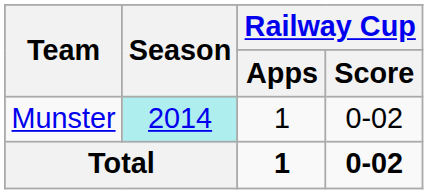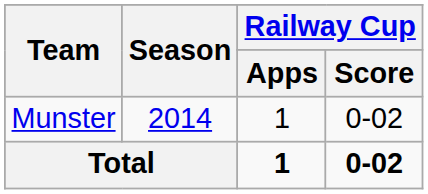(180, 118) paleturquoise background -> (180, 118) no background
